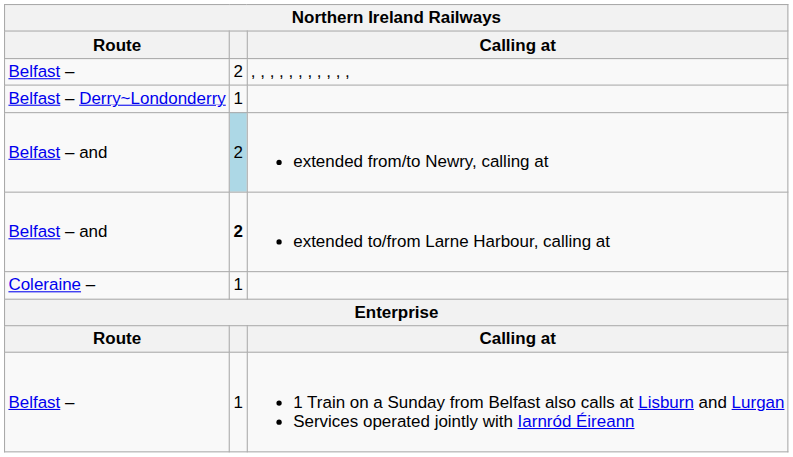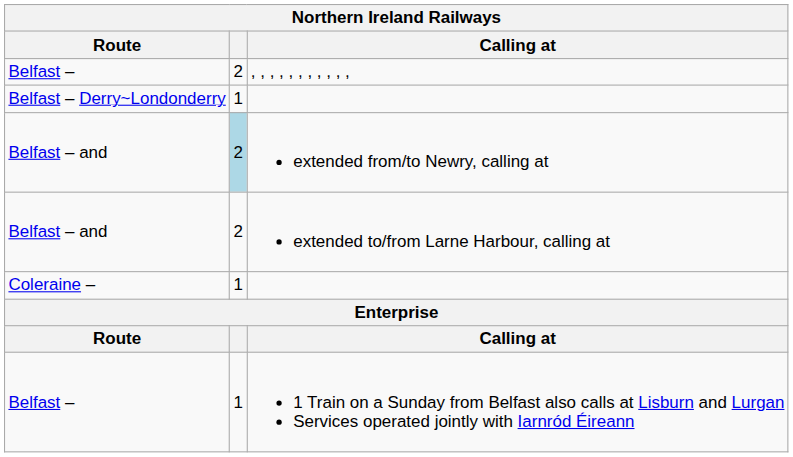(238, 231) bold -> (238, 231) normal
